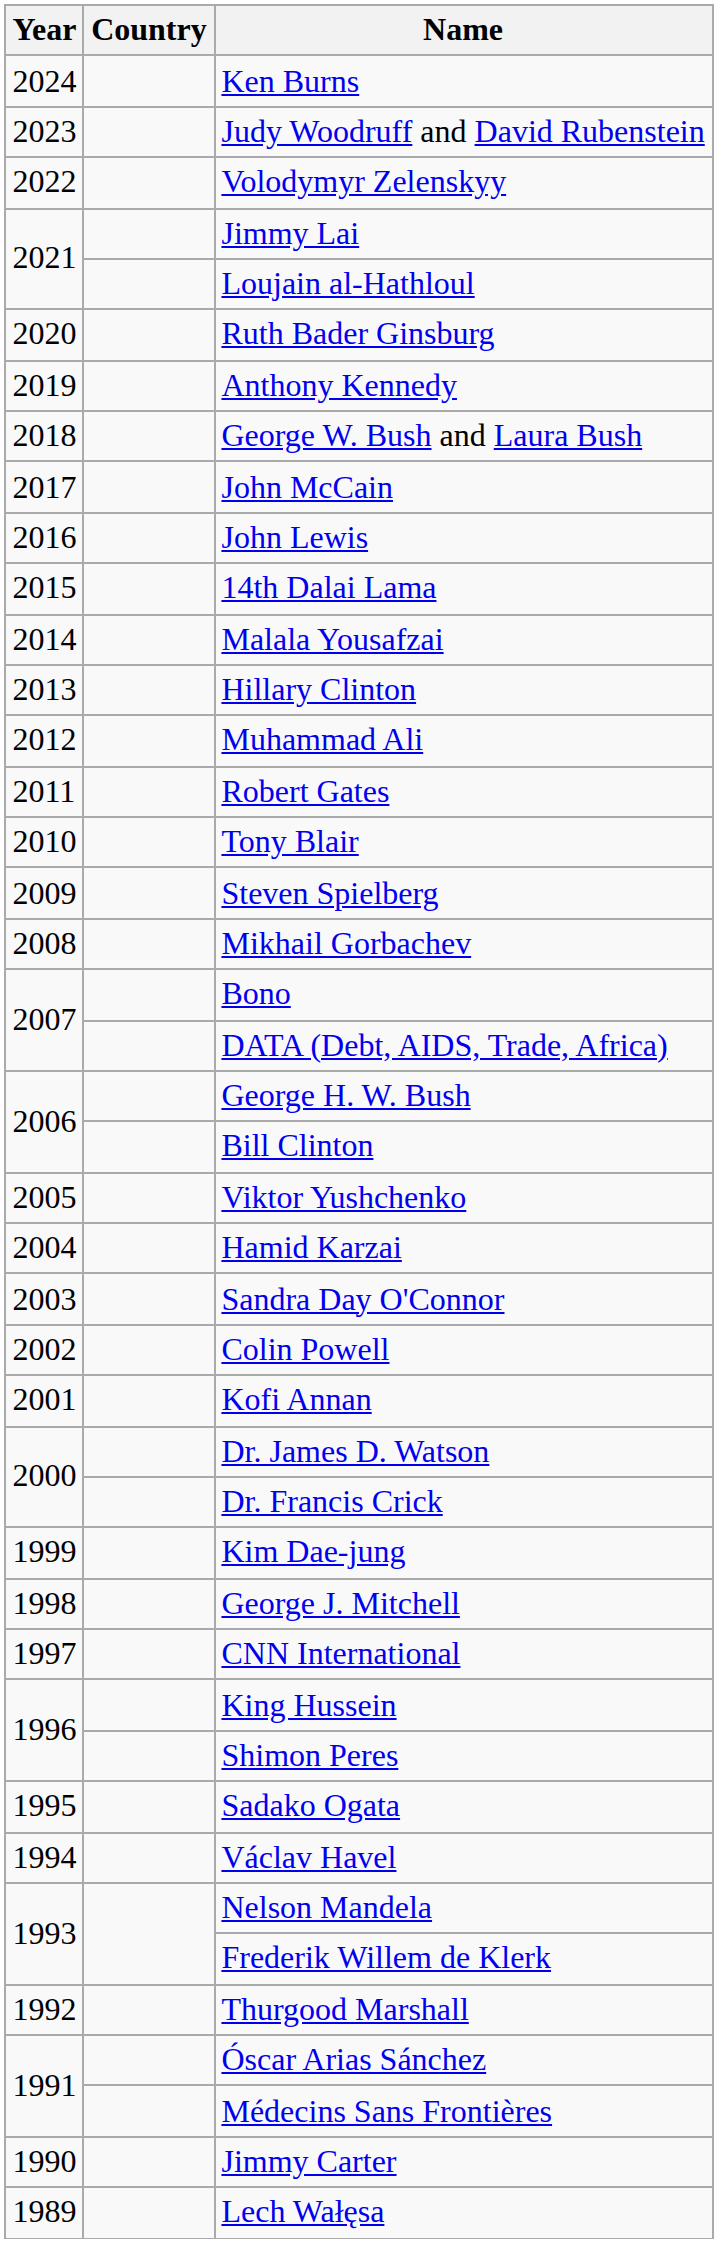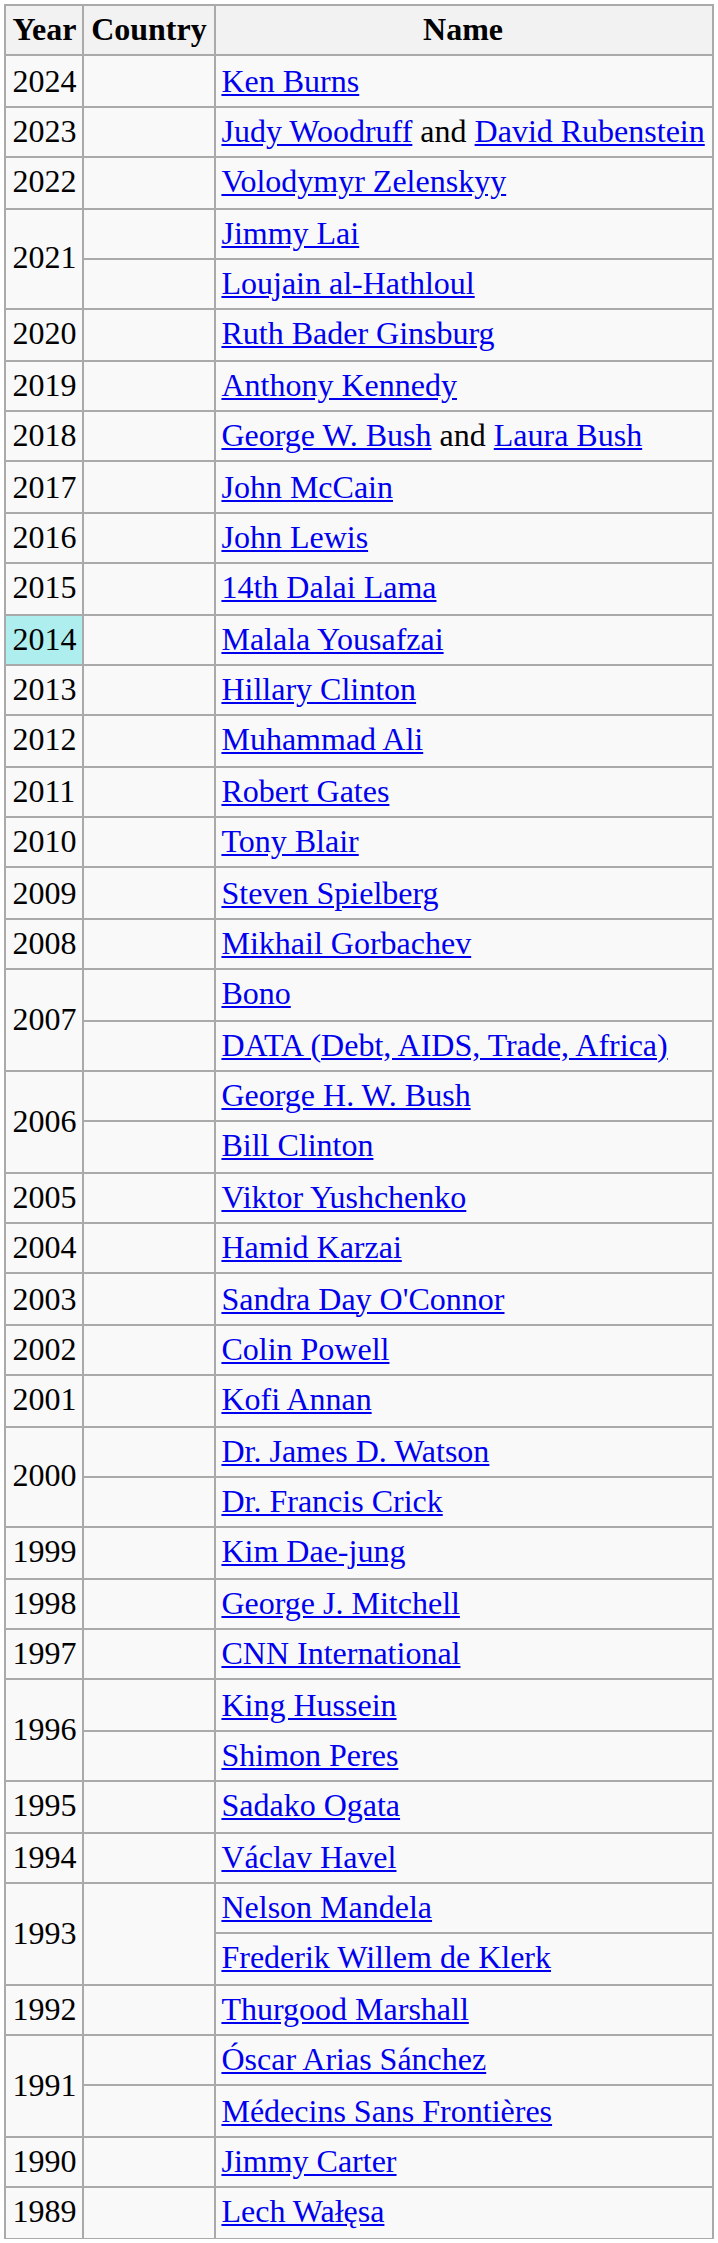(44, 638) no background -> (44, 638) paleturquoise background
